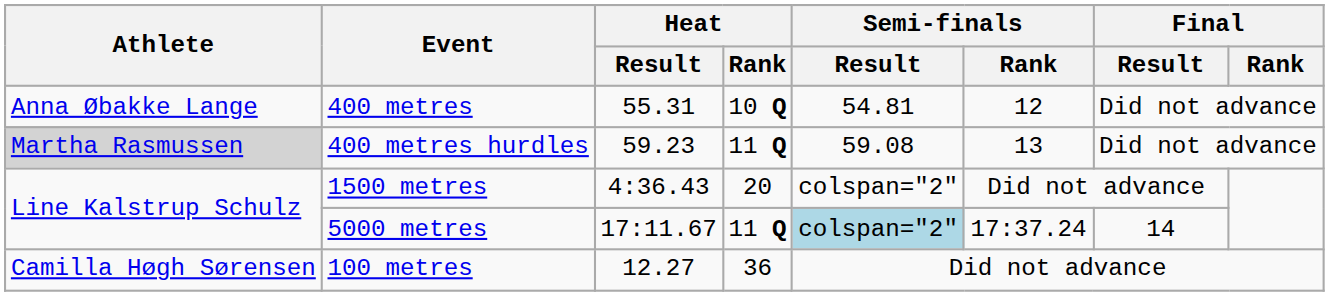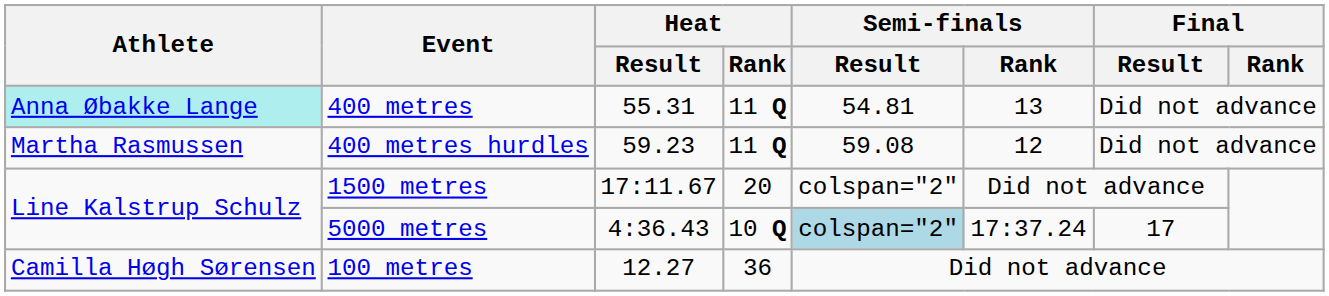(134, 106) no background -> (134, 106) paleturquoise background
(757, 106) 10 Q -> (757, 106) 11 Q
(1028, 106) 12 -> (1028, 106) 13
(127, 147) lightgrey background -> (127, 147) no background
(1028, 147) 13 -> (1028, 147) 12
(659, 188) 4:36.43 -> (659, 188) 17:11.67
(659, 229) 17:11.67 -> (659, 229) 4:36.43
(757, 229) 11 Q -> (757, 229) 10 Q
(1161, 229) 14 -> (1161, 229) 17
